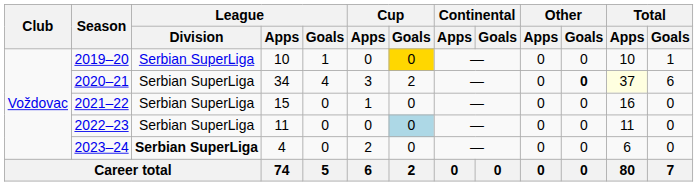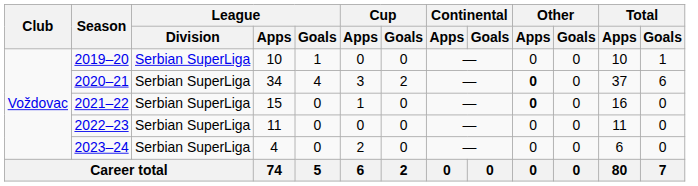(411, 59) gold background -> (404, 59) no background
(541, 81) normal -> (533, 81) bold
(584, 81) bold -> (576, 81) normal
(627, 81) lightyellow background -> (619, 81) no background
(541, 103) normal -> (533, 103) bold
(411, 125) lightblue background -> (404, 125) no background
(197, 147) bold -> (193, 147) normal
